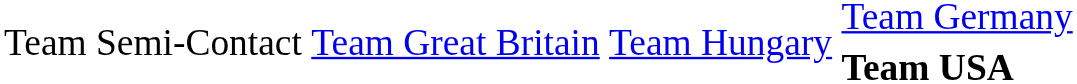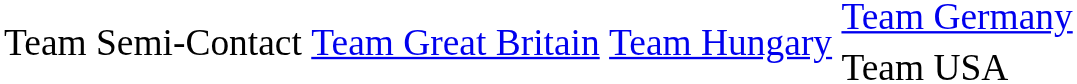(928, 67) bold -> (925, 67) normal
